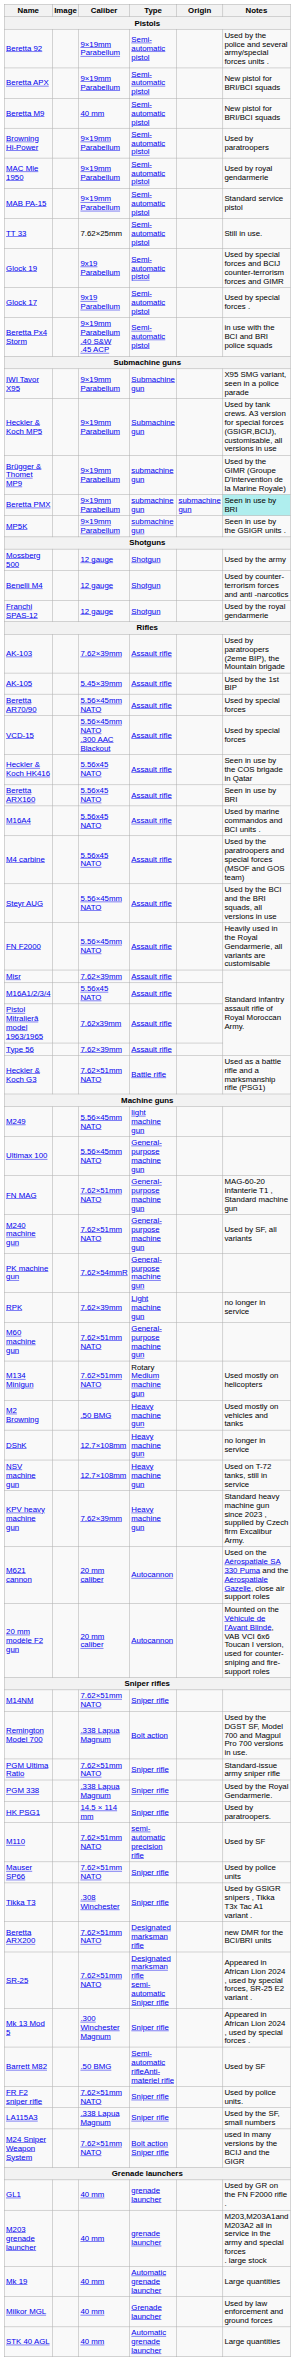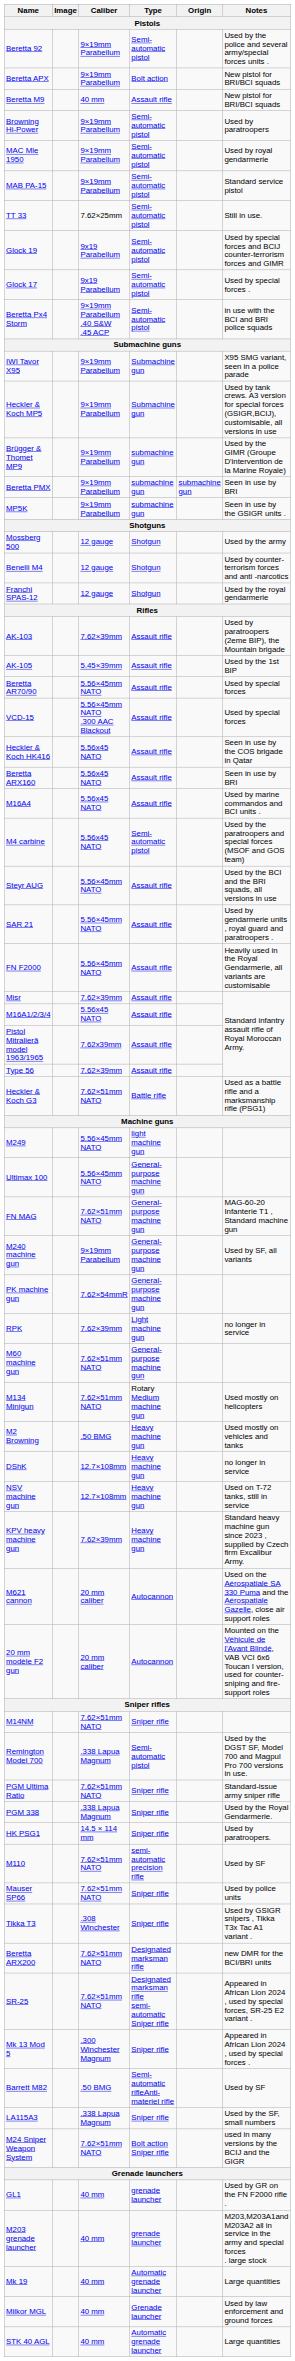(148, 83) Semi-automatic pistol -> (150, 78) Bolt action
(148, 113) Semi-automatic pistol -> (152, 100) Assault rifle
(250, 505) paleturquoise background -> (250, 487) no background
(152, 860) Assault rifle -> (148, 842) Semi-automatic pistol
+ row: (20, 924)
(101, 1234) 7.62×51mm NATO -> (100, 1255) 9×19mm Parabellum
(150, 1735) Bolt action -> (148, 1756) Semi-automatic pistol
- row: (24, 2097)
